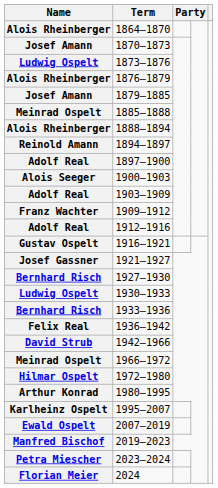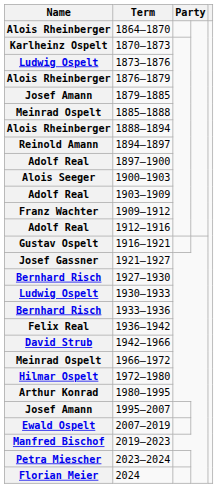(59, 46) Josef Amann -> (59, 46) Karlheinz Ospelt
(59, 409) Karlheinz Ospelt -> (59, 409) Josef Amann
